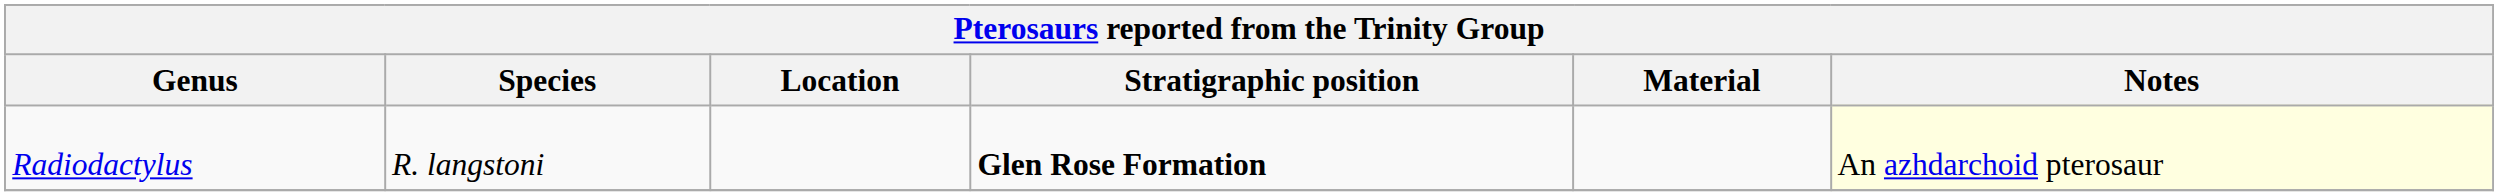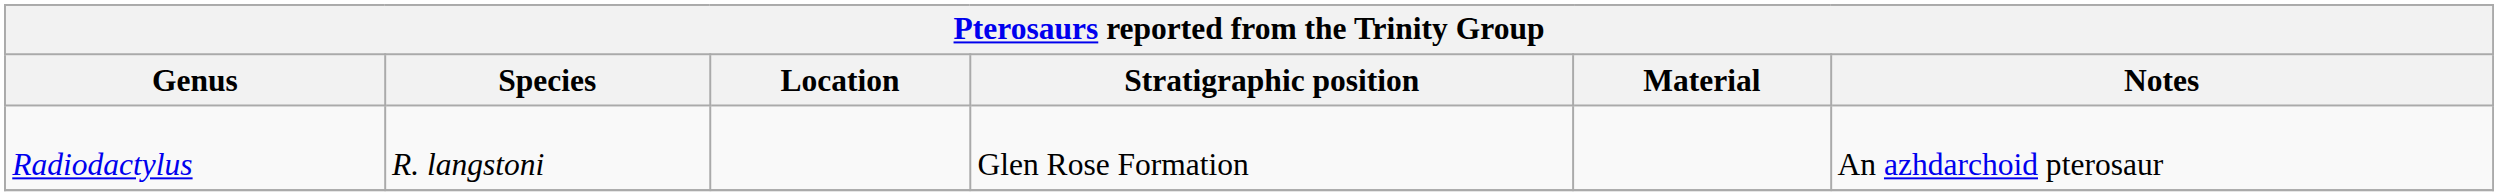(1122, 164) bold -> (1113, 164) normal
(2000, 164) lightyellow background -> (2000, 164) no background
